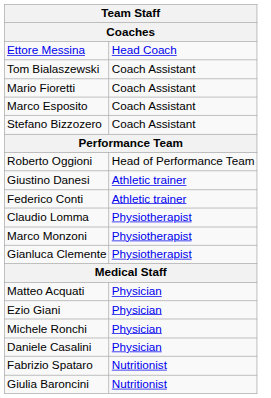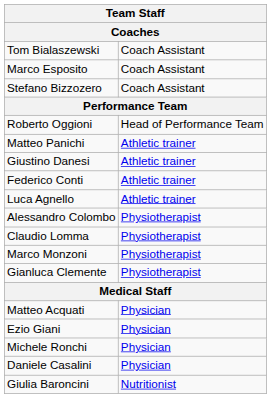- row: (46, 50)
- row: (41, 87)
+ row: (46, 143)
+ row: (41, 198)
+ row: (61, 217)
- row: (50, 365)
